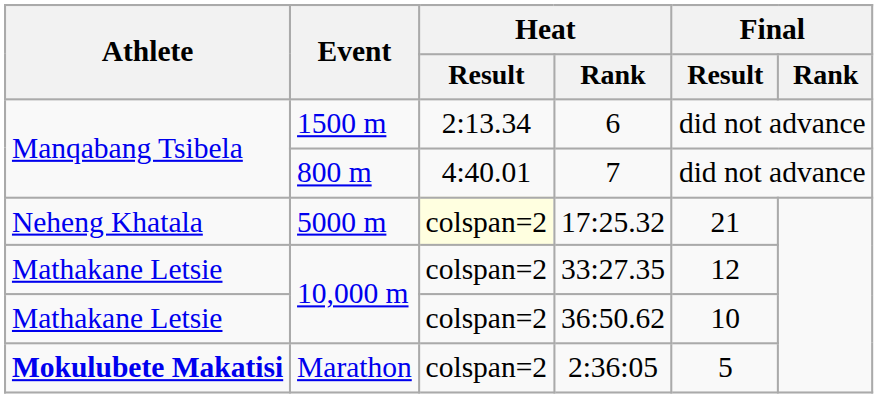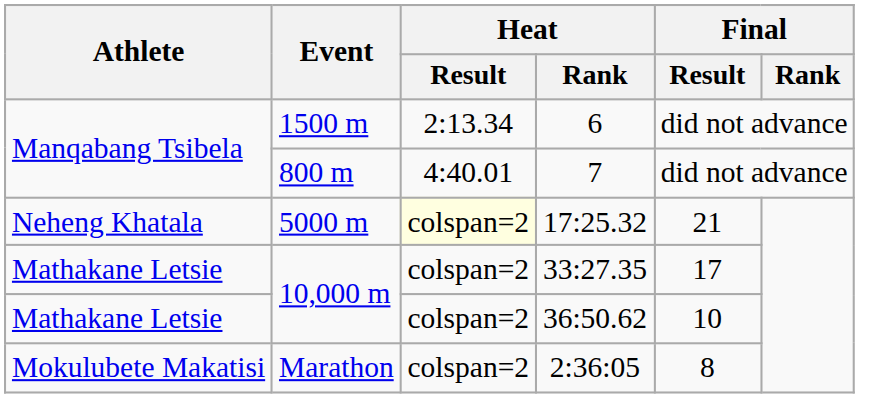(725, 270) 12 -> (707, 270) 17
(148, 367) bold -> (139, 367) normal
(725, 367) 5 -> (707, 367) 8
